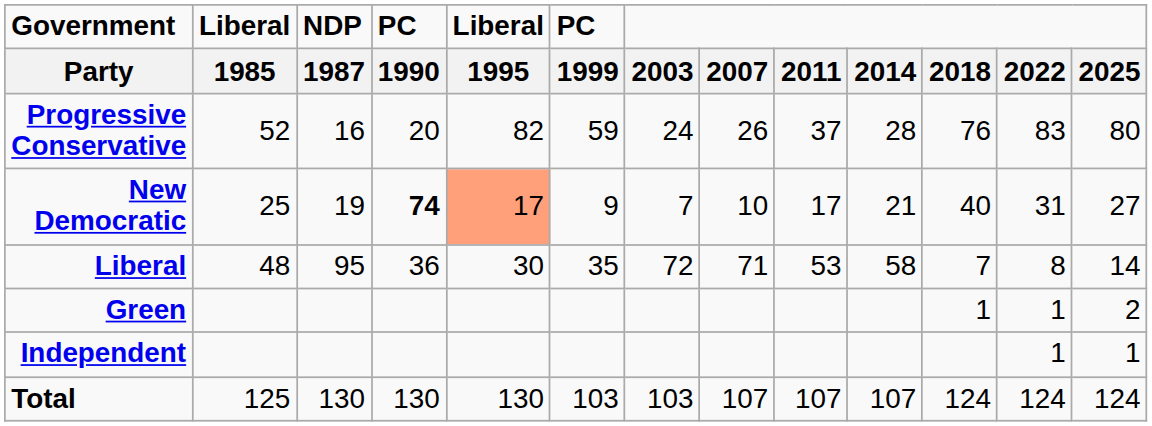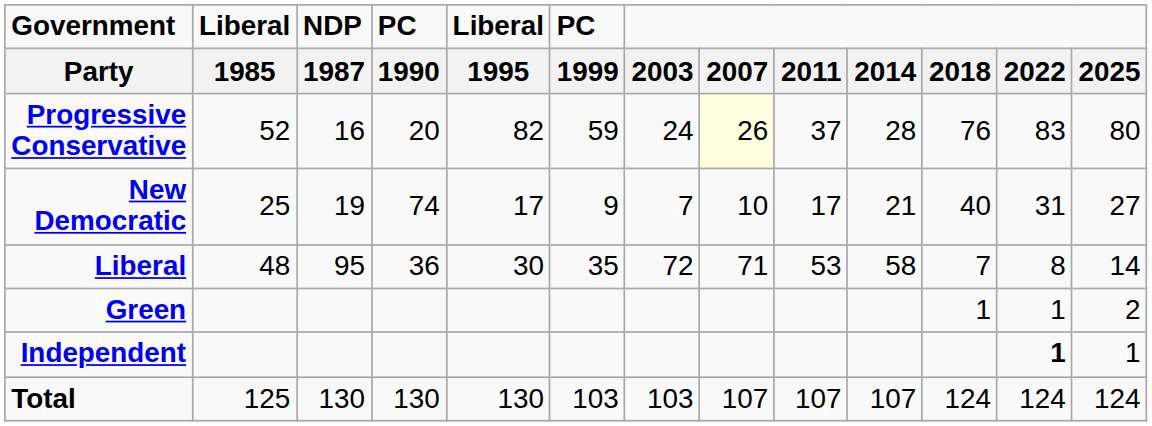(753, 130) no background -> (753, 130) lightyellow background
(424, 206) bold -> (424, 206) normal
(528, 206) lightsalmon background -> (528, 206) no background
(1058, 354) normal -> (1058, 354) bold
